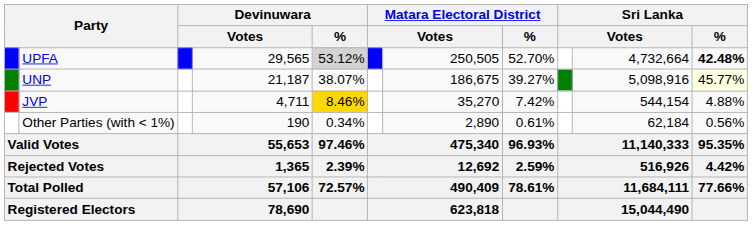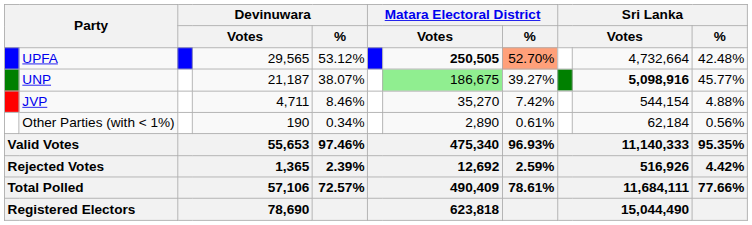(341, 58) lightgrey background -> (341, 58) no background
(475, 58) normal -> (475, 58) bold
(531, 58) no background -> (531, 58) lightsalmon background
(721, 58) bold -> (721, 58) normal
(475, 79) no background -> (475, 79) lightgreen background
(659, 79) normal -> (659, 79) bold
(721, 79) lightyellow background -> (721, 79) no background
(345, 101) gold background -> (345, 101) no background
